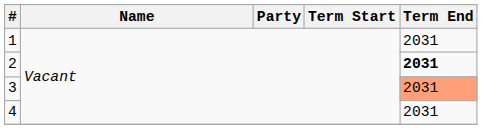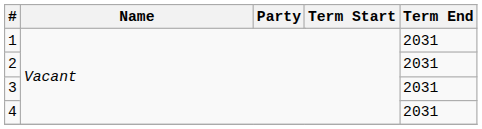(421, 64) bold -> (421, 64) normal
(421, 88) lightsalmon background -> (421, 88) no background
